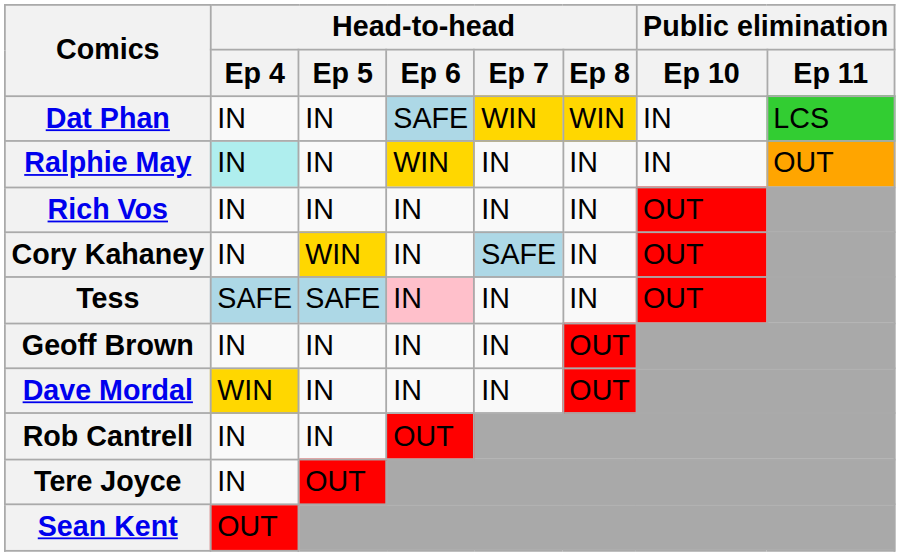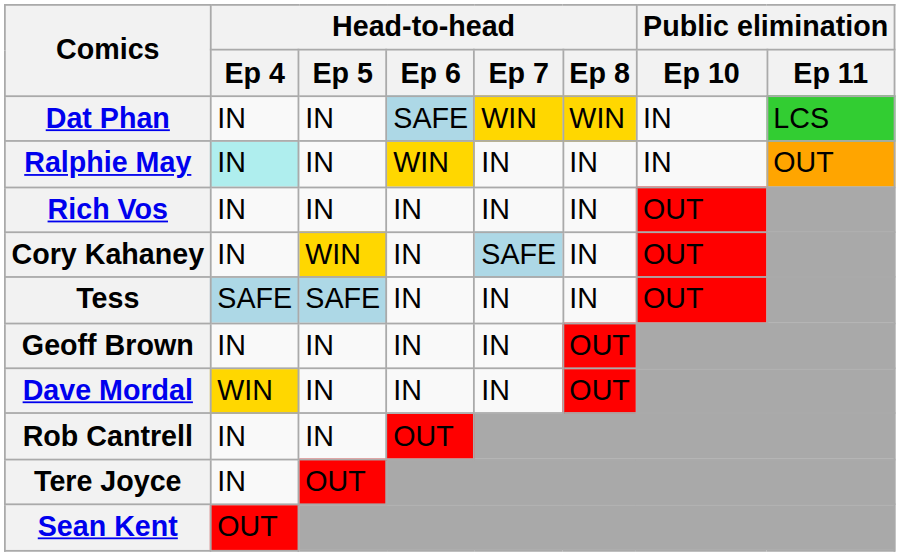(408, 299) pink background -> (408, 299) no background
